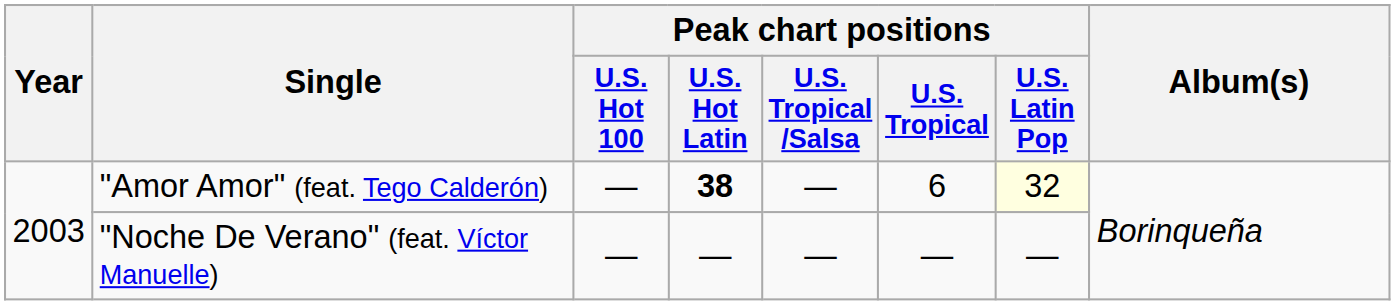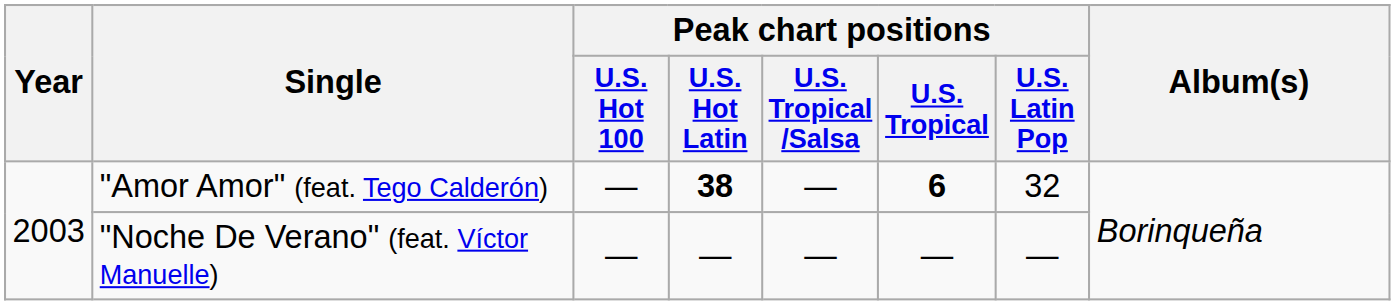(937, 185) normal -> (937, 185) bold
(1042, 185) lightyellow background -> (1042, 185) no background
